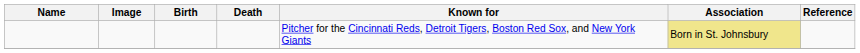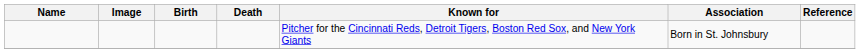(719, 34) khaki background -> (719, 34) no background
